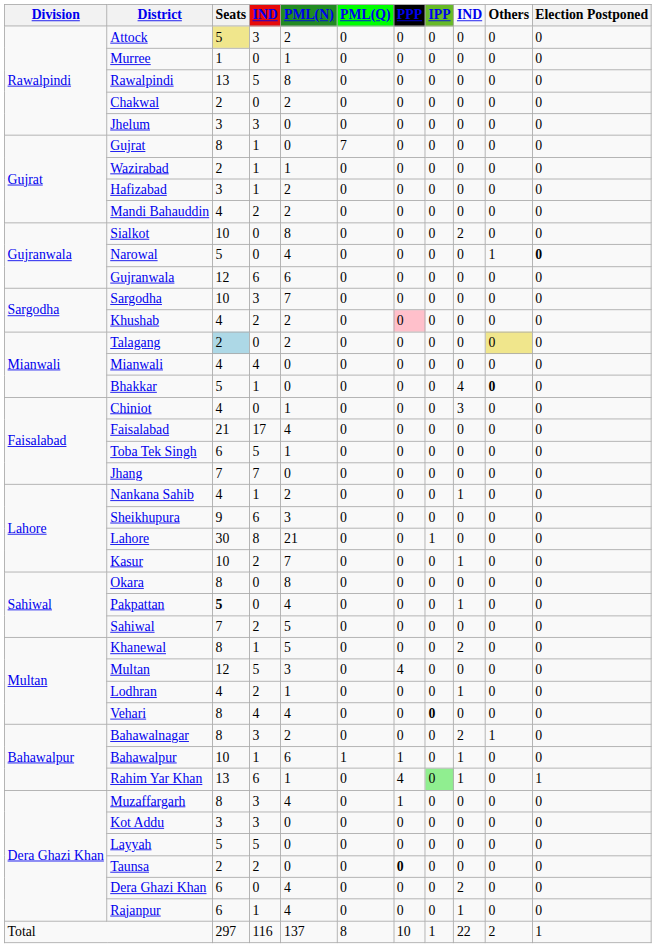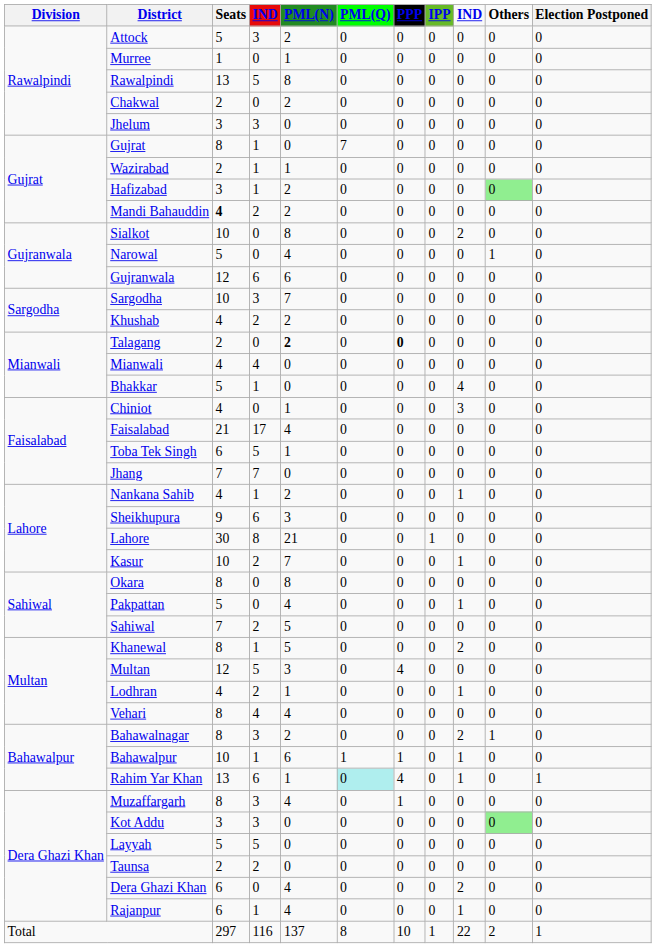(219, 37) khaki background -> (219, 37) no background
(492, 189) no background -> (492, 189) lightgreen background
(219, 211) normal -> (219, 211) bold
(539, 255) bold -> (539, 255) normal
(400, 320) pink background -> (400, 320) no background
(219, 342) lightblue background -> (219, 342) no background
(287, 342) normal -> (287, 342) bold
(400, 342) normal -> (400, 342) bold
(492, 342) khaki background -> (492, 342) no background
(492, 386) bold -> (492, 386) normal
(219, 604) bold -> (219, 604) normal
(432, 713) bold -> (432, 713) normal
(344, 779) no background -> (344, 779) paleturquoise background
(432, 779) lightgreen background -> (432, 779) no background
(492, 822) no background -> (492, 822) lightgreen background
(400, 866) bold -> (400, 866) normal
